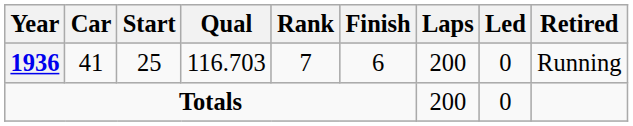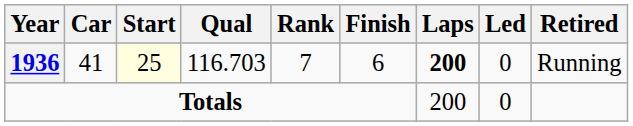(149, 62) no background -> (149, 62) lightyellow background
(448, 62) normal -> (448, 62) bold
